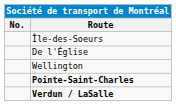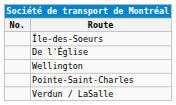(83, 80) bold -> (83, 80) normal
(73, 94) bold -> (73, 94) normal
